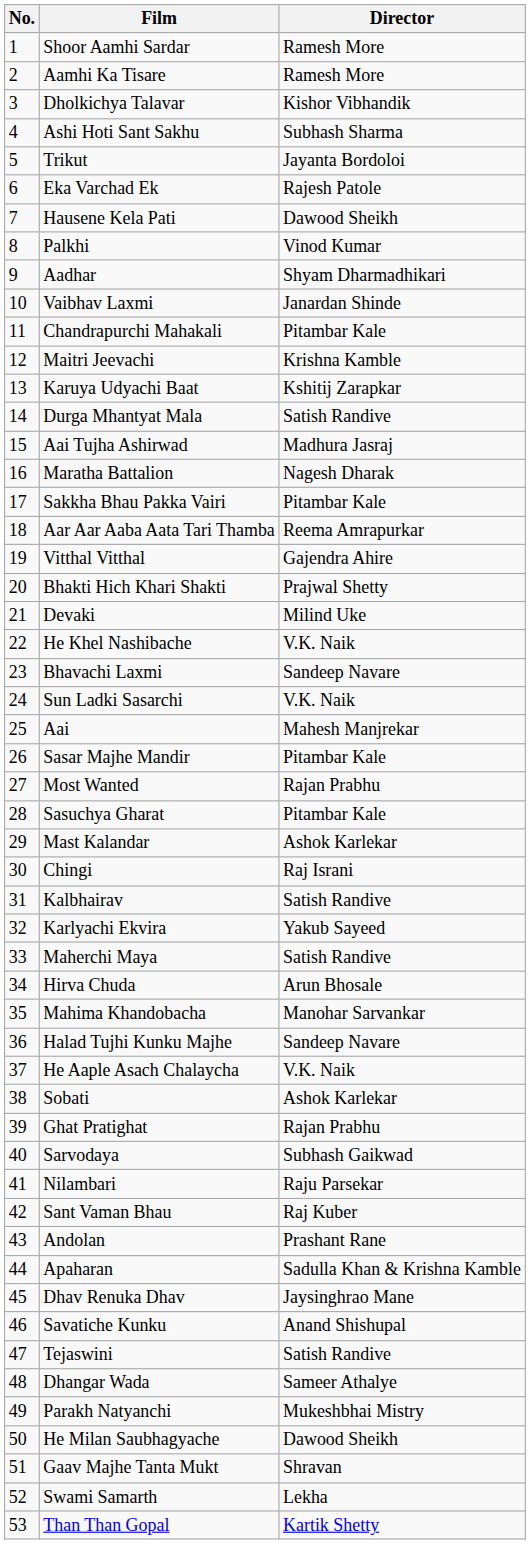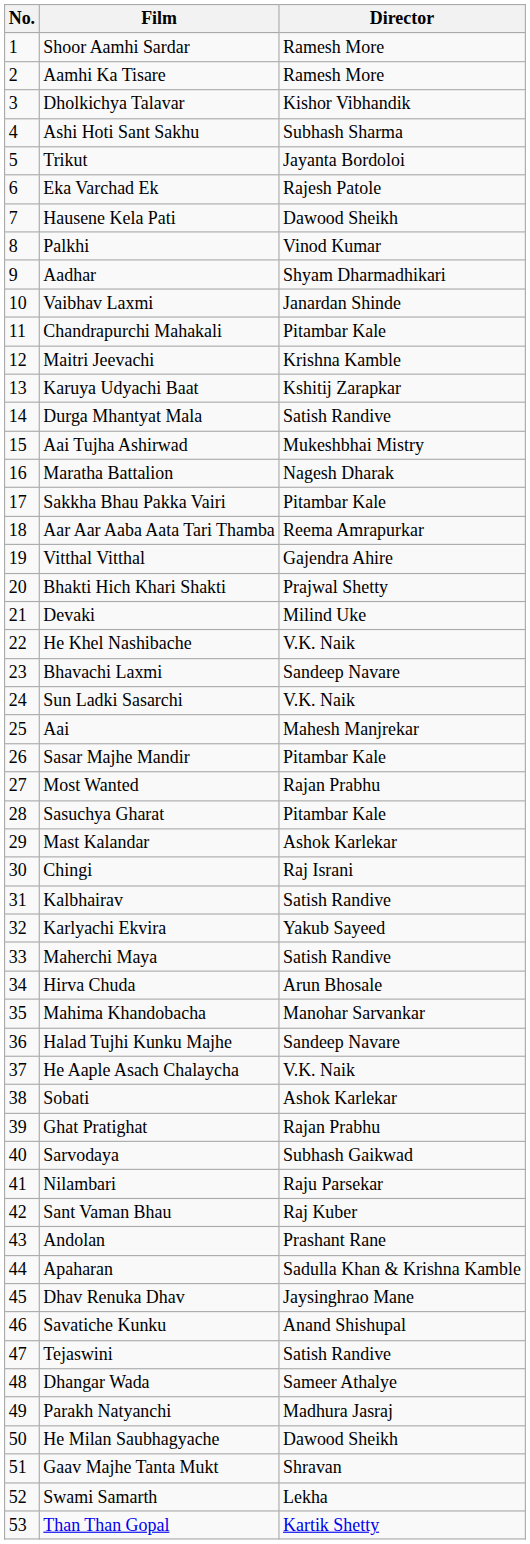(338, 445) Madhura Jasraj -> (353, 445) Mukeshbhai Mistry
(353, 1411) Mukeshbhai Mistry -> (338, 1411) Madhura Jasraj
